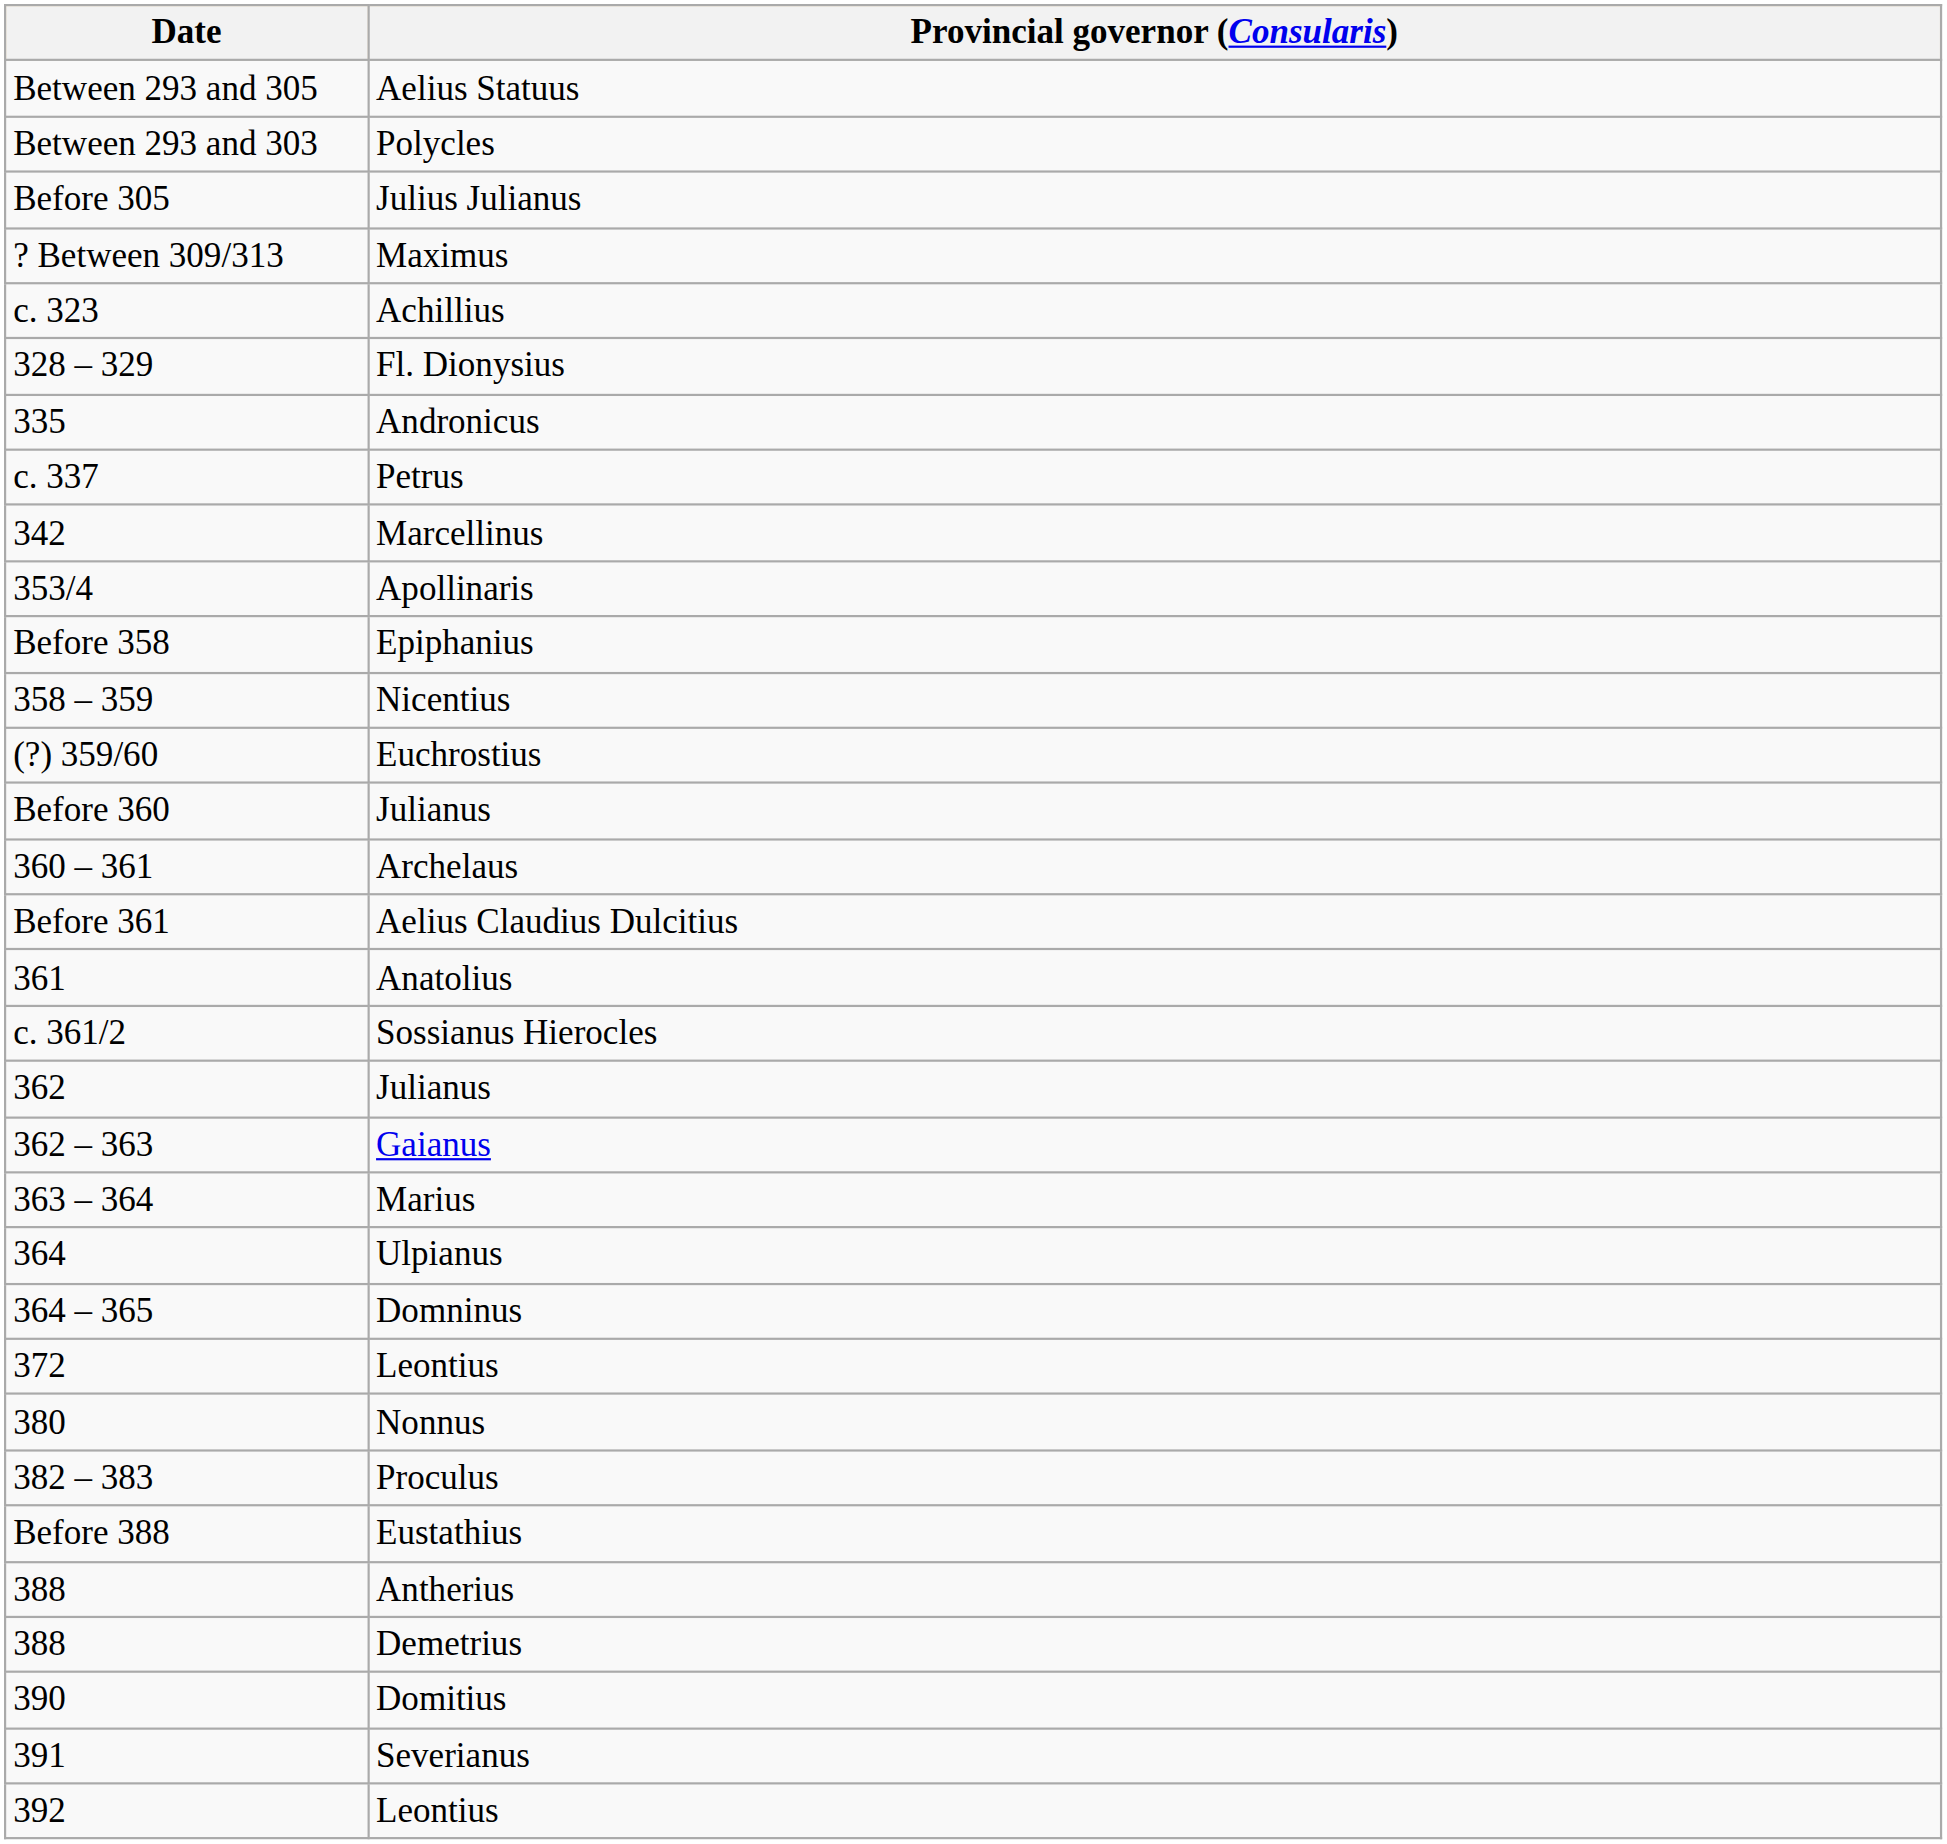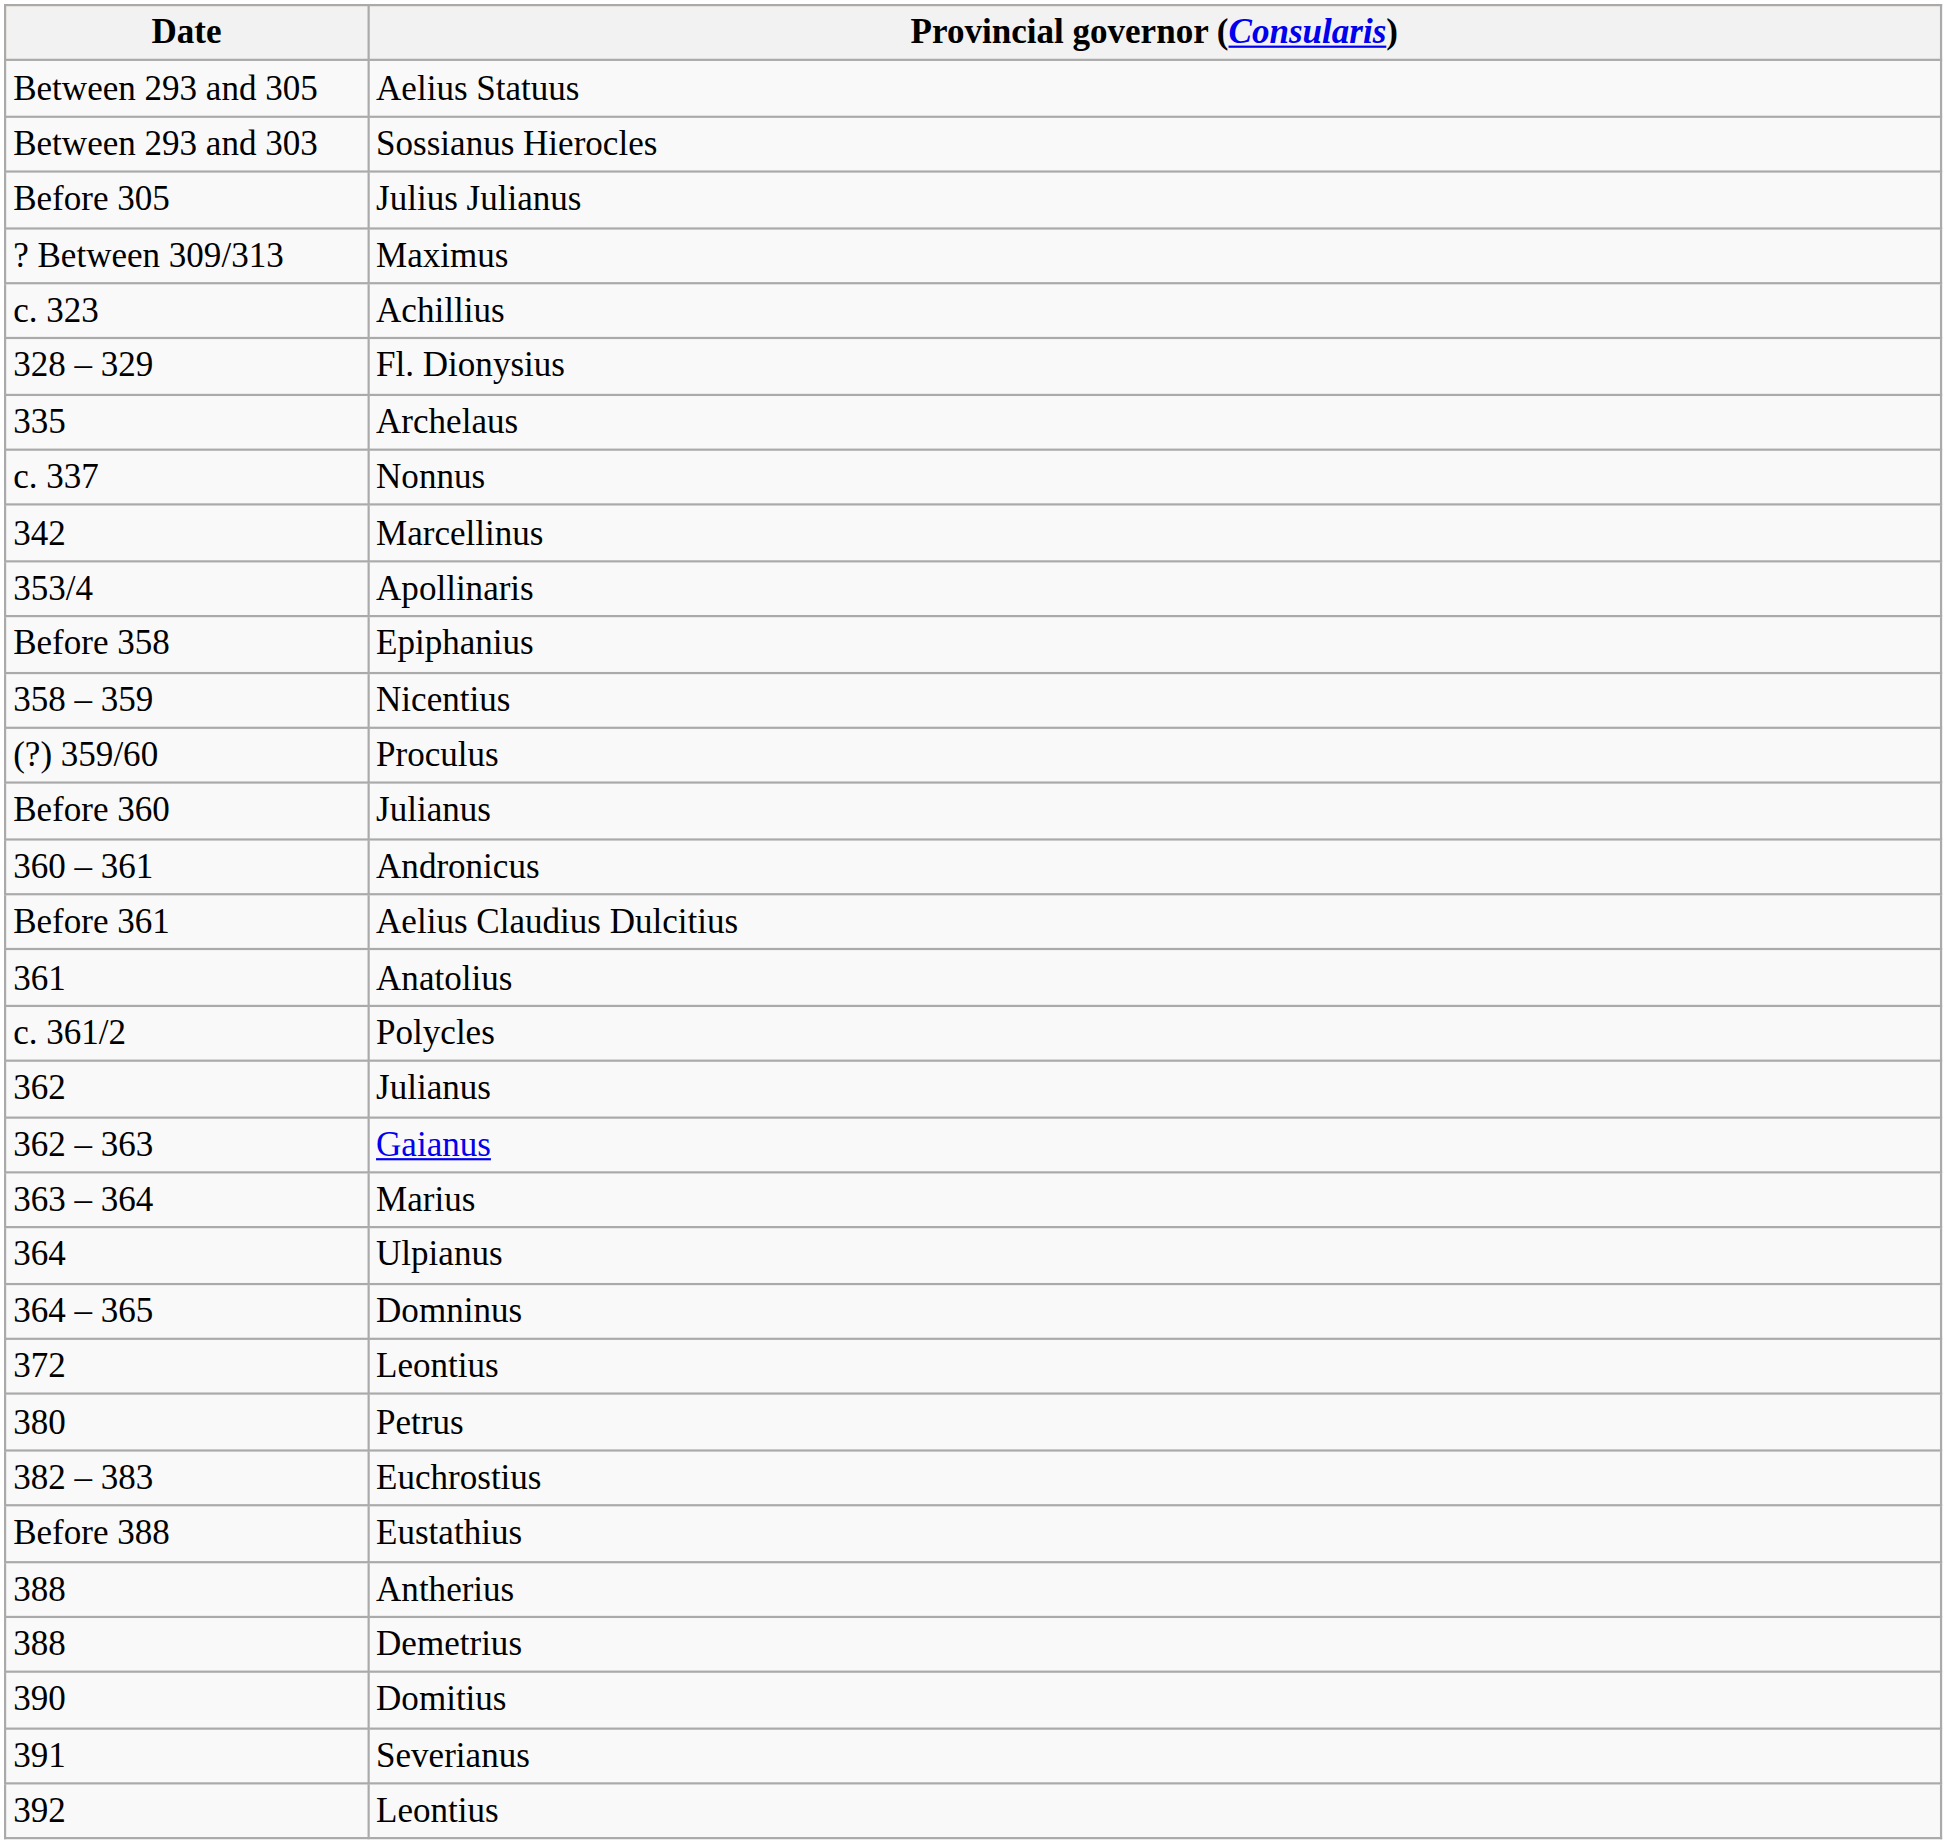(435, 143) Polycles -> (517, 143) Sossianus Hierocles
(458, 421) Andronicus -> (447, 421) Archelaus
(420, 476) Petrus -> (431, 476) Nonnus
(459, 754) Euchrostius -> (437, 754) Proculus
(447, 865) Archelaus -> (458, 865) Andronicus
(517, 1032) Sossianus Hierocles -> (435, 1032) Polycles
(431, 1421) Nonnus -> (420, 1421) Petrus
(437, 1477) Proculus -> (459, 1477) Euchrostius
